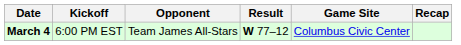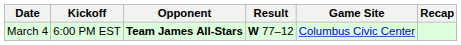(28, 31) bold -> (27, 31) normal
(183, 31) normal -> (184, 31) bold
